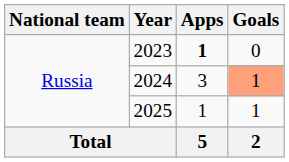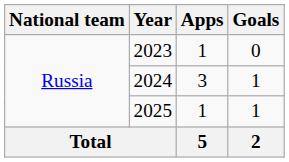(202, 50) bold -> (202, 50) normal
(256, 80) lightsalmon background -> (256, 80) no background
